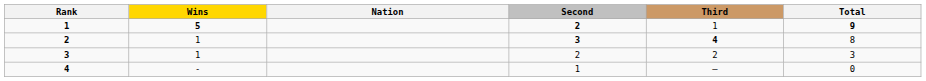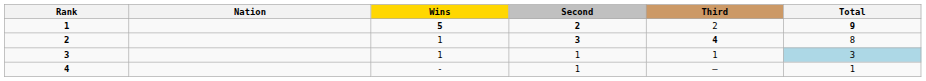columns swapped: (388, 12) <-> (198, 12)
(715, 26) 1 -> (715, 26) 2
(577, 55) 2 -> (577, 55) 1
(715, 55) 2 -> (715, 55) 1
(852, 55) no background -> (852, 55) lightblue background
(852, 69) 0 -> (852, 69) 1
